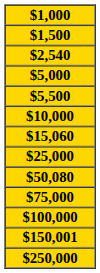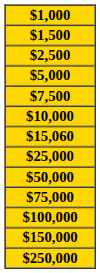(50, 55) $2,540 -> (50, 55) $2,500
(50, 96) $5,500 -> (50, 96) $7,500
(50, 176) $50,080 -> (50, 176) $50,000
(50, 237) $150,001 -> (50, 237) $150,000
